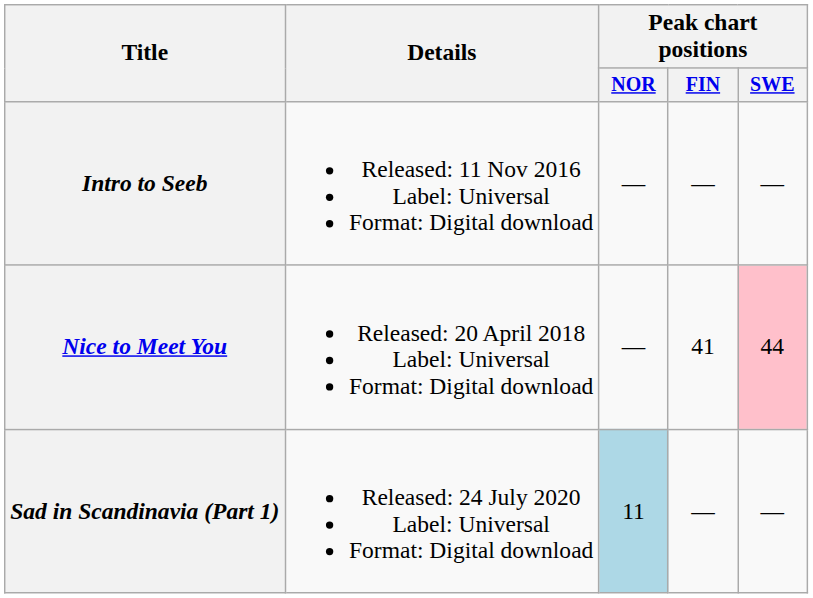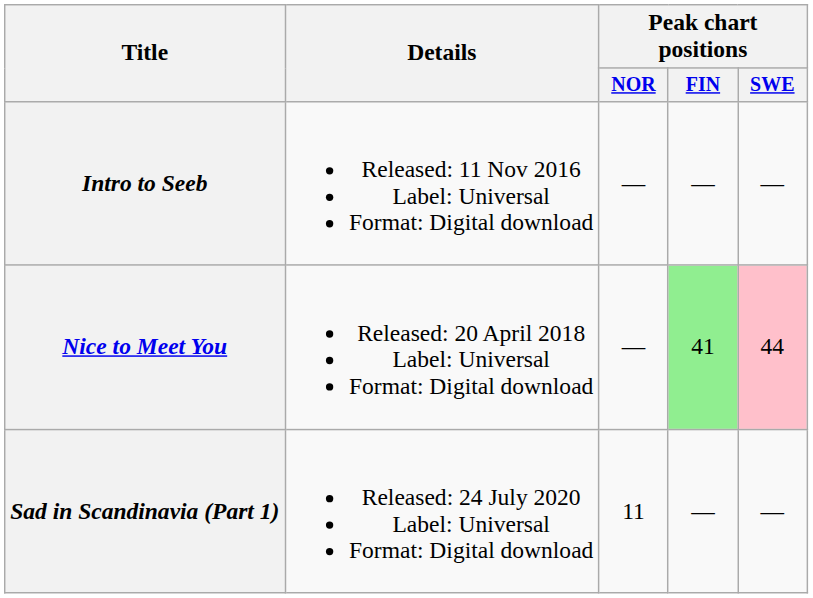(703, 346) no background -> (703, 346) lightgreen background
(633, 510) lightblue background -> (633, 510) no background
